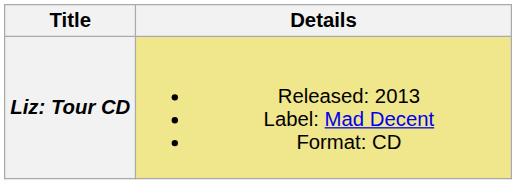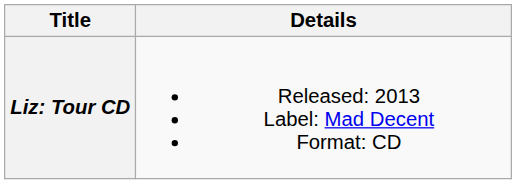(323, 119) khaki background -> (323, 119) no background
